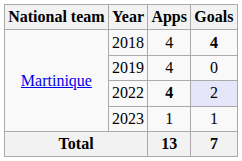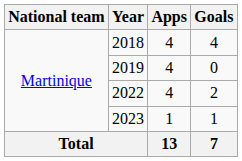(214, 42) bold -> (214, 42) normal
(169, 93) bold -> (169, 93) normal
(214, 93) lavender background -> (214, 93) no background
